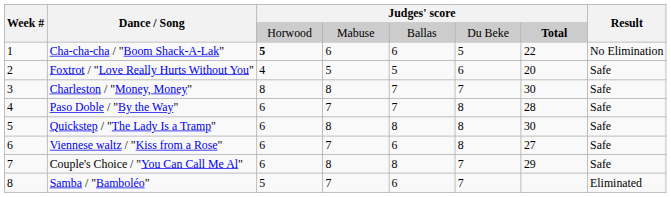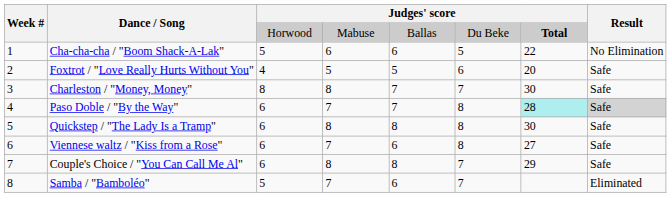(262, 51) bold -> (262, 51) normal
(530, 107) no background -> (530, 107) paleturquoise background
(601, 107) no background -> (601, 107) lightgrey background
